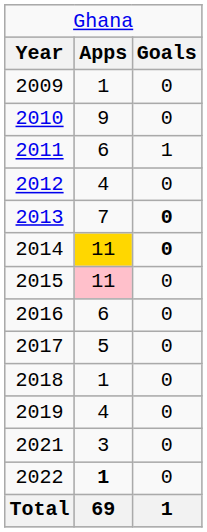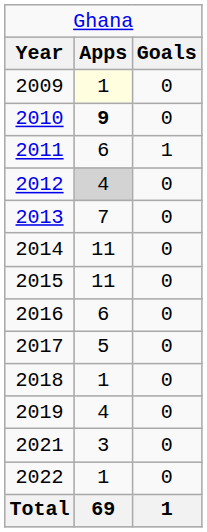(103, 86) no background -> (103, 86) lightyellow background
(103, 119) normal -> (103, 119) bold
(103, 184) no background -> (103, 184) lightgrey background
(167, 217) bold -> (167, 217) normal
(103, 249) gold background -> (103, 249) no background
(167, 249) bold -> (167, 249) normal
(103, 282) pink background -> (103, 282) no background
(103, 478) bold -> (103, 478) normal
